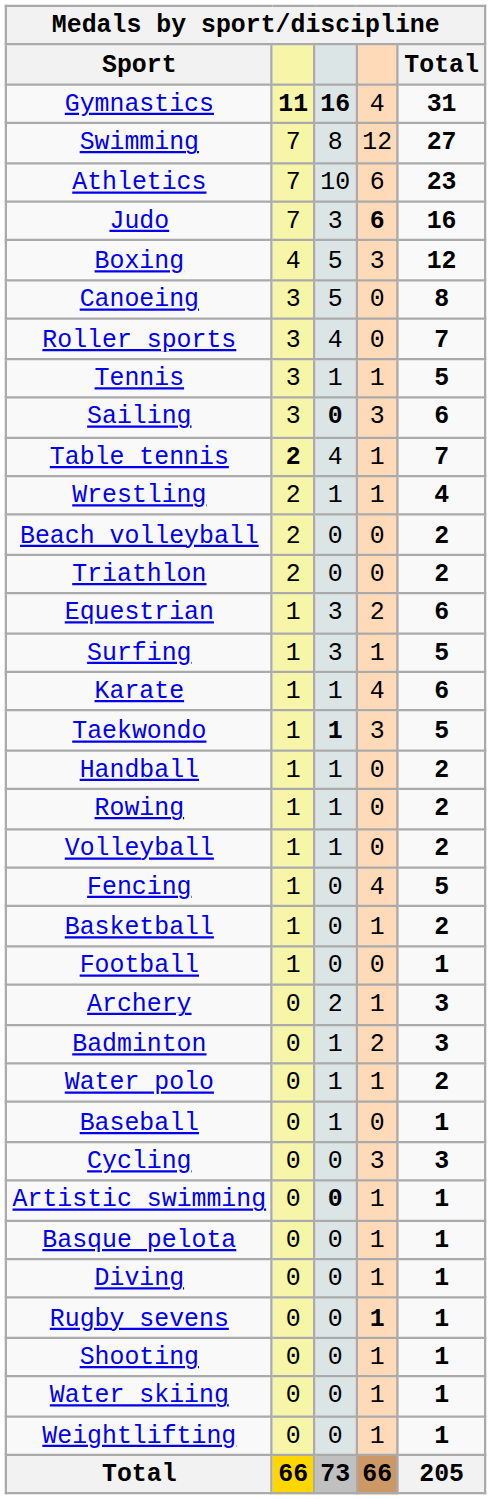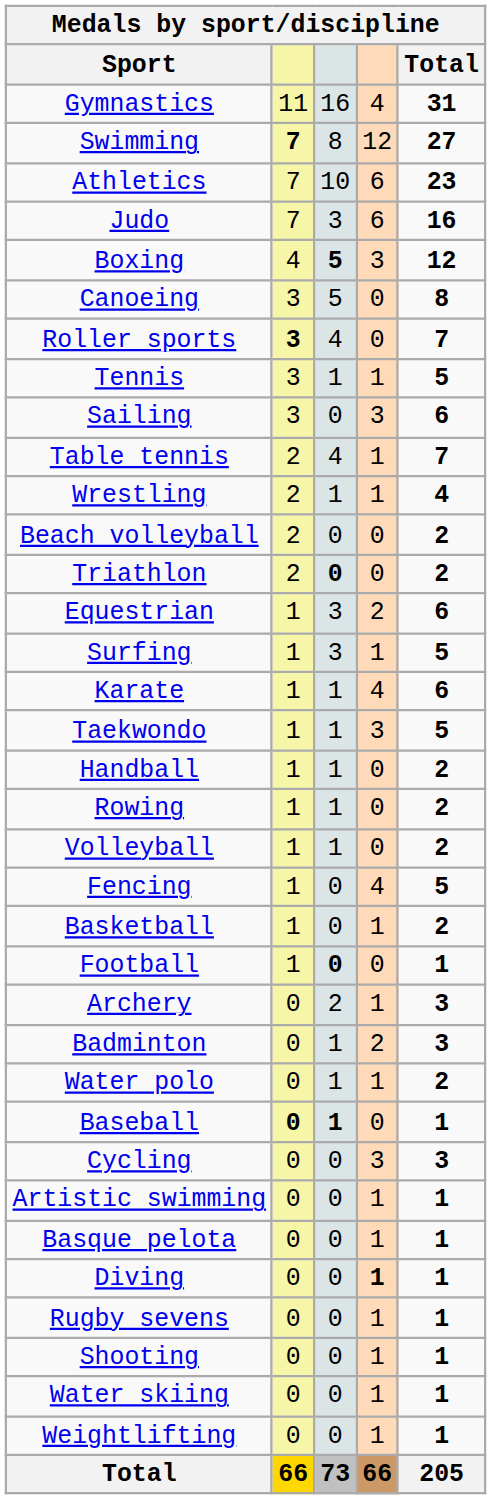(293, 104) bold -> (293, 104) normal
(335, 104) bold -> (335, 104) normal
(293, 143) normal -> (293, 143) bold
(377, 221) bold -> (377, 221) normal
(335, 261) normal -> (335, 261) bold
(293, 339) normal -> (293, 339) bold
(335, 417) bold -> (335, 417) normal
(293, 456) bold -> (293, 456) normal
(335, 574) normal -> (335, 574) bold
(335, 731) bold -> (335, 731) normal
(335, 966) normal -> (335, 966) bold
(293, 1122) normal -> (293, 1122) bold
(335, 1122) normal -> (335, 1122) bold
(335, 1200) bold -> (335, 1200) normal
(377, 1279) normal -> (377, 1279) bold
(377, 1318) bold -> (377, 1318) normal
